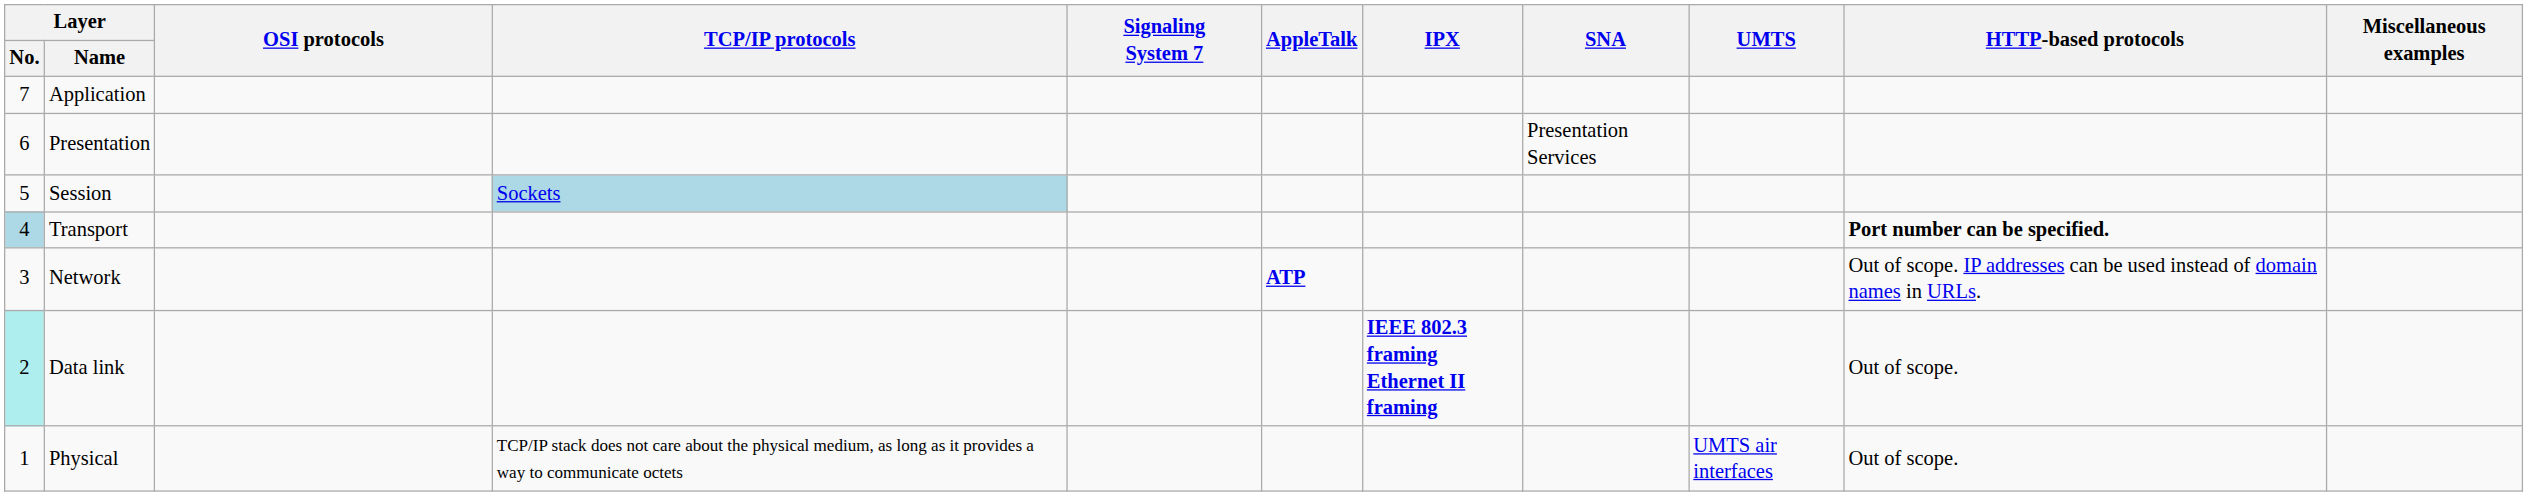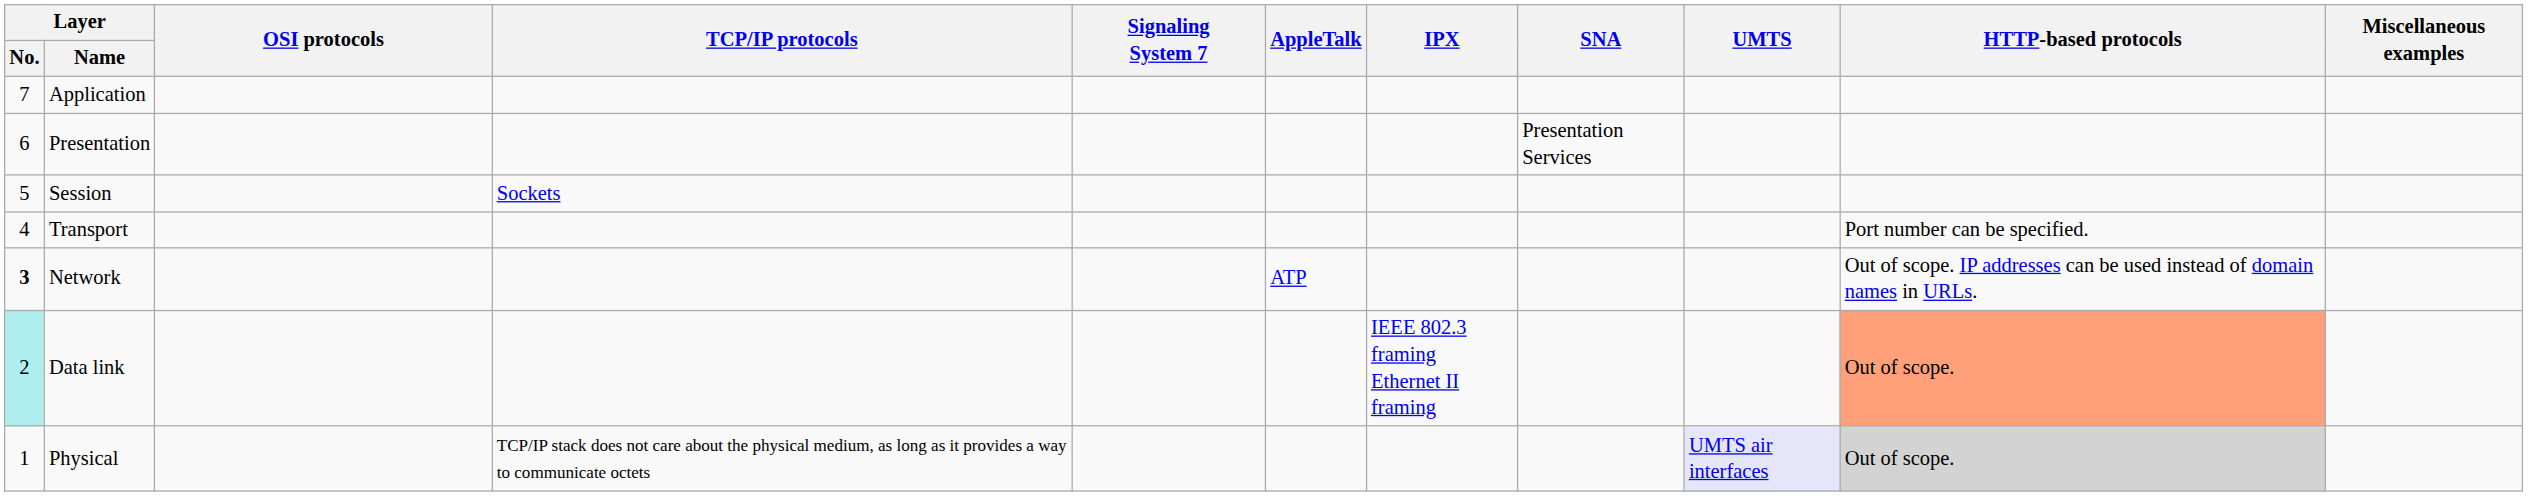(529, 192) lightblue background -> (529, 192) no background
(24, 228) lightblue background -> (24, 228) no background
(1979, 228) bold -> (1967, 228) normal
(24, 278) normal -> (24, 278) bold
(1286, 278) bold -> (1288, 278) normal
(1417, 367) bold -> (1419, 367) normal
(1903, 367) no background -> (1900, 367) lightsalmon background
(1735, 458) no background -> (1731, 458) lavender background
(1903, 458) no background -> (1900, 458) lightgrey background
